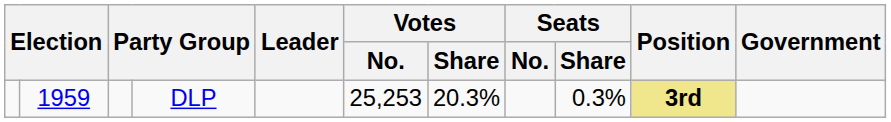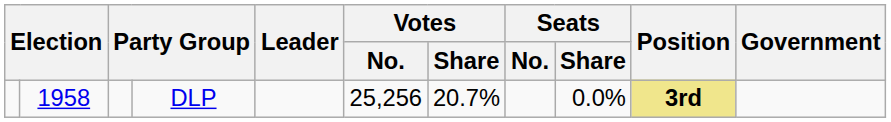(64, 98) 1959 -> (64, 98) 1958
(386, 98) 25,253 -> (386, 98) 25,256
(466, 98) 20.3% -> (466, 98) 20.7%
(599, 98) 0.3% -> (599, 98) 0.0%
